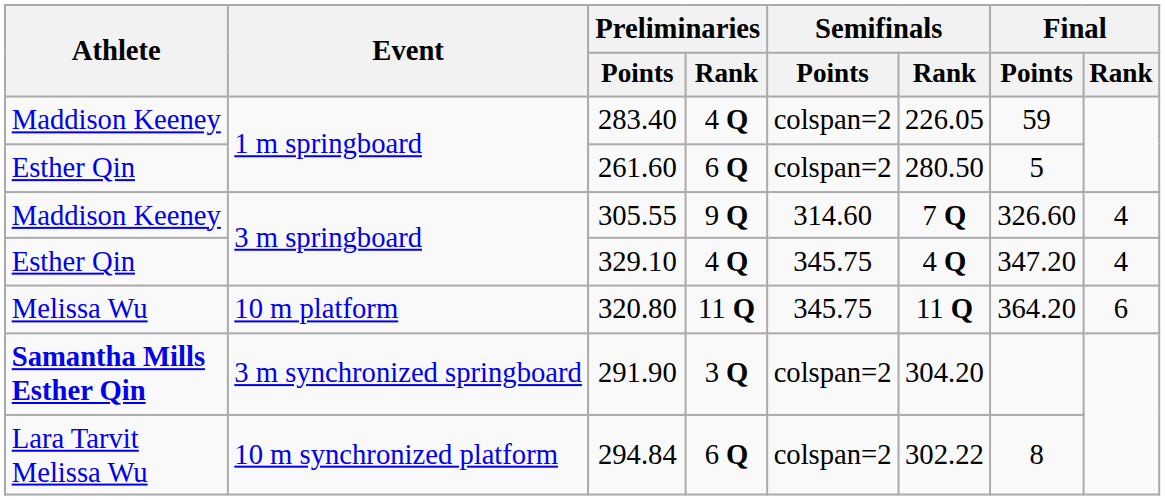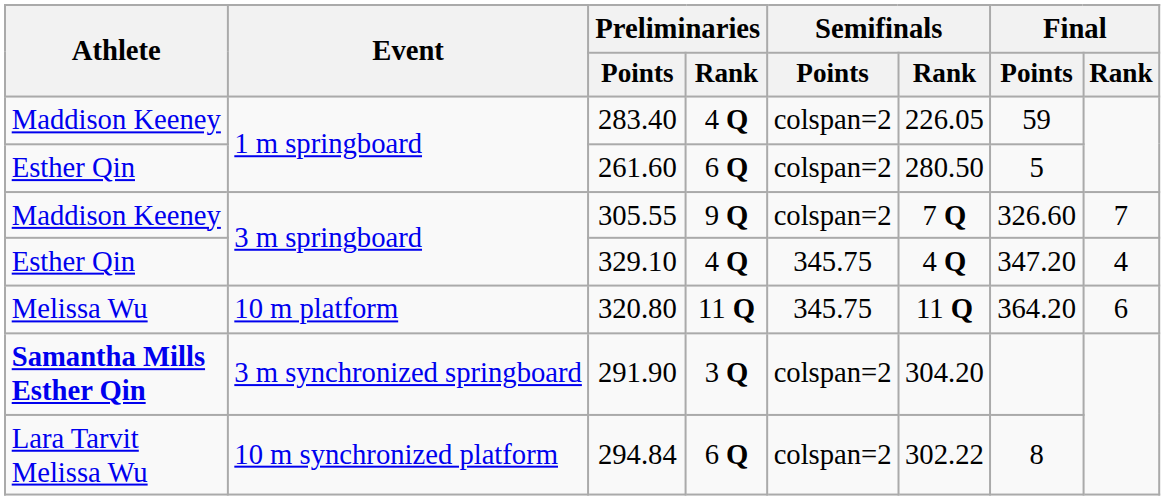(833, 215) 314.60 -> (833, 215) colspan=2
(1121, 215) 4 -> (1121, 215) 7
